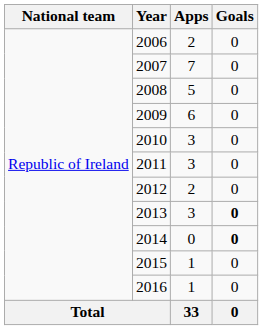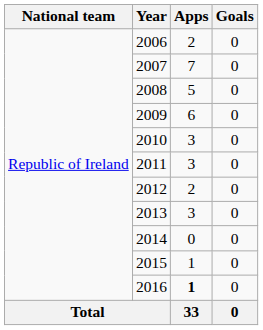(235, 213) bold -> (235, 213) normal
(235, 238) bold -> (235, 238) normal
(191, 287) normal -> (191, 287) bold
